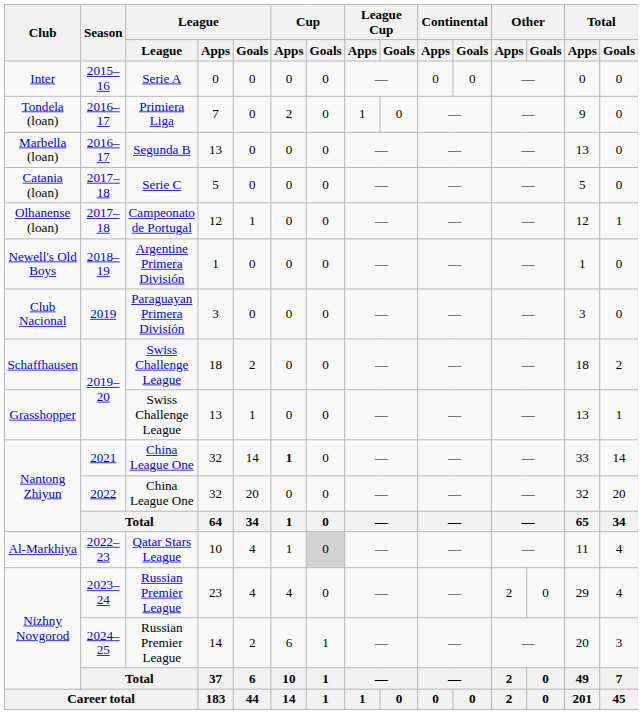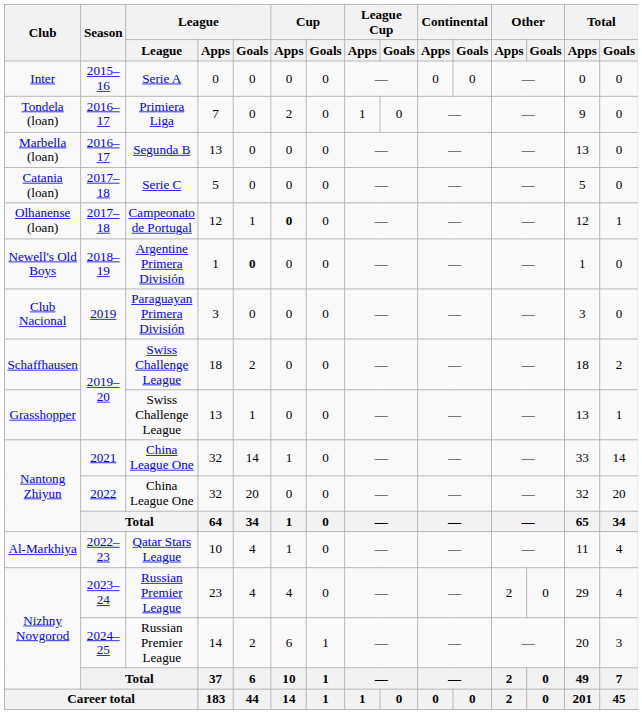(289, 220) normal -> (289, 220) bold
(252, 263) normal -> (252, 263) bold
(289, 457) bold -> (289, 457) normal
(326, 549) lightgrey background -> (326, 549) no background
